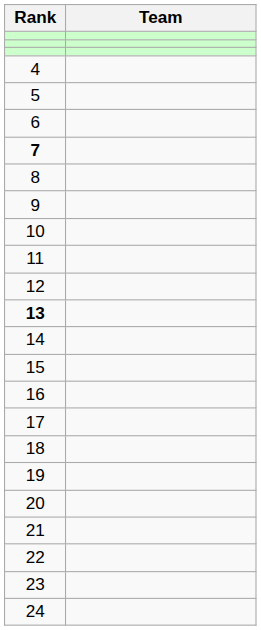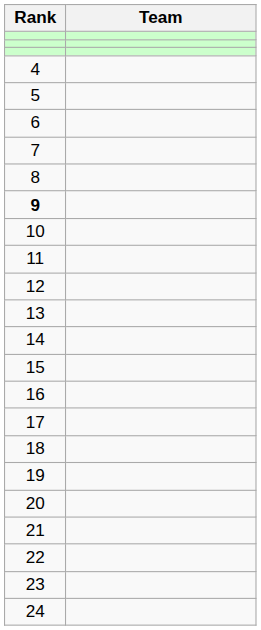(35, 150) bold -> (35, 150) normal
(35, 204) normal -> (35, 204) bold
(35, 313) bold -> (35, 313) normal
